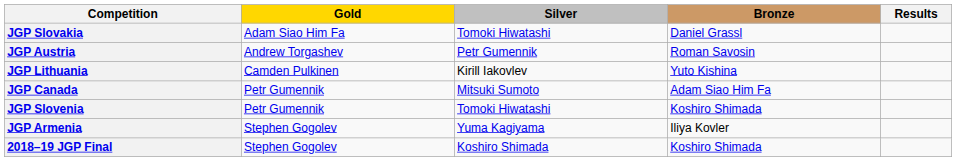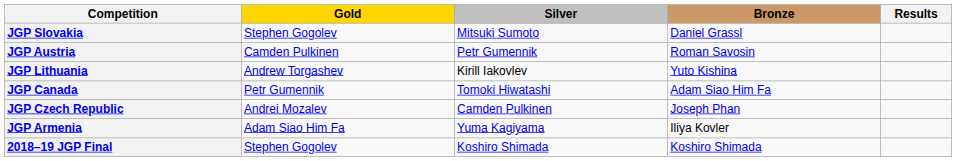(294, 33) Adam Siao Him Fa -> (290, 33) Stephen Gogolev
(504, 33) Tomoki Hiwatashi -> (498, 33) Mitsuki Sumoto
(294, 52) Andrew Torgashev -> (291, 52) Camden Pulkinen
(291, 71) Camden Pulkinen -> (294, 71) Andrew Torgashev
(498, 90) Mitsuki Sumoto -> (504, 90) Tomoki Hiwatashi
+ row: (65, 109)
- row: (45, 109)
(290, 128) Stephen Gogolev -> (294, 128) Adam Siao Him Fa
